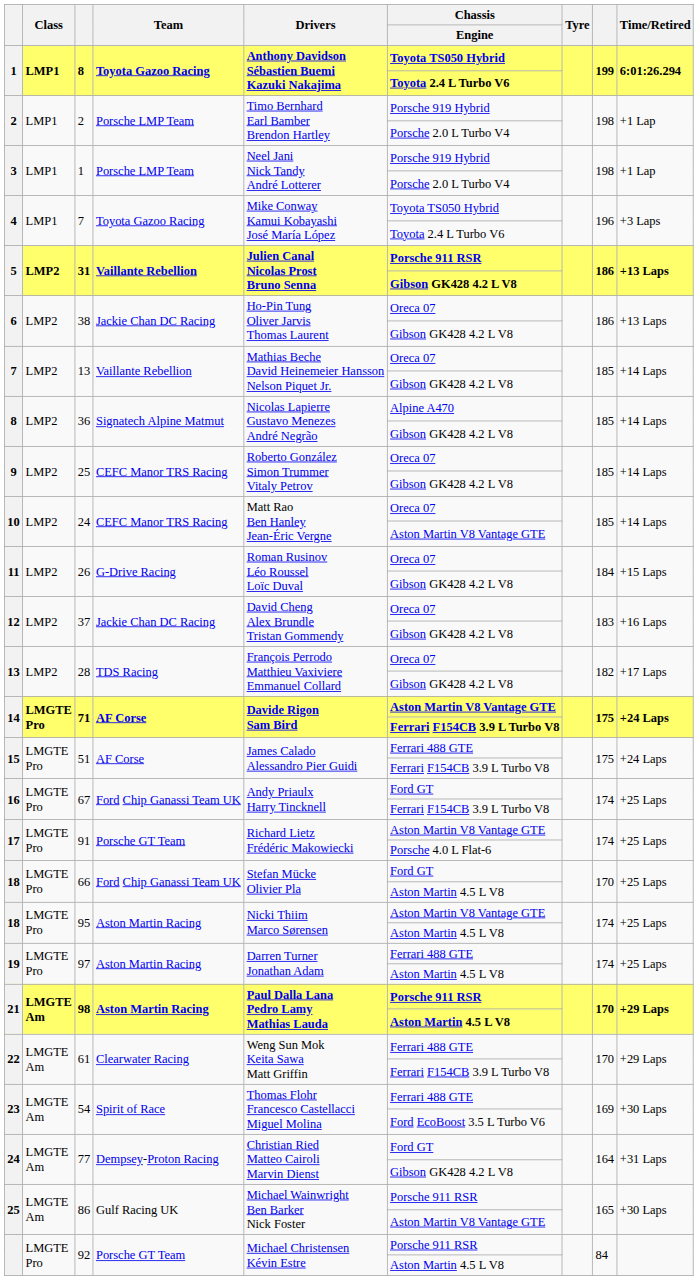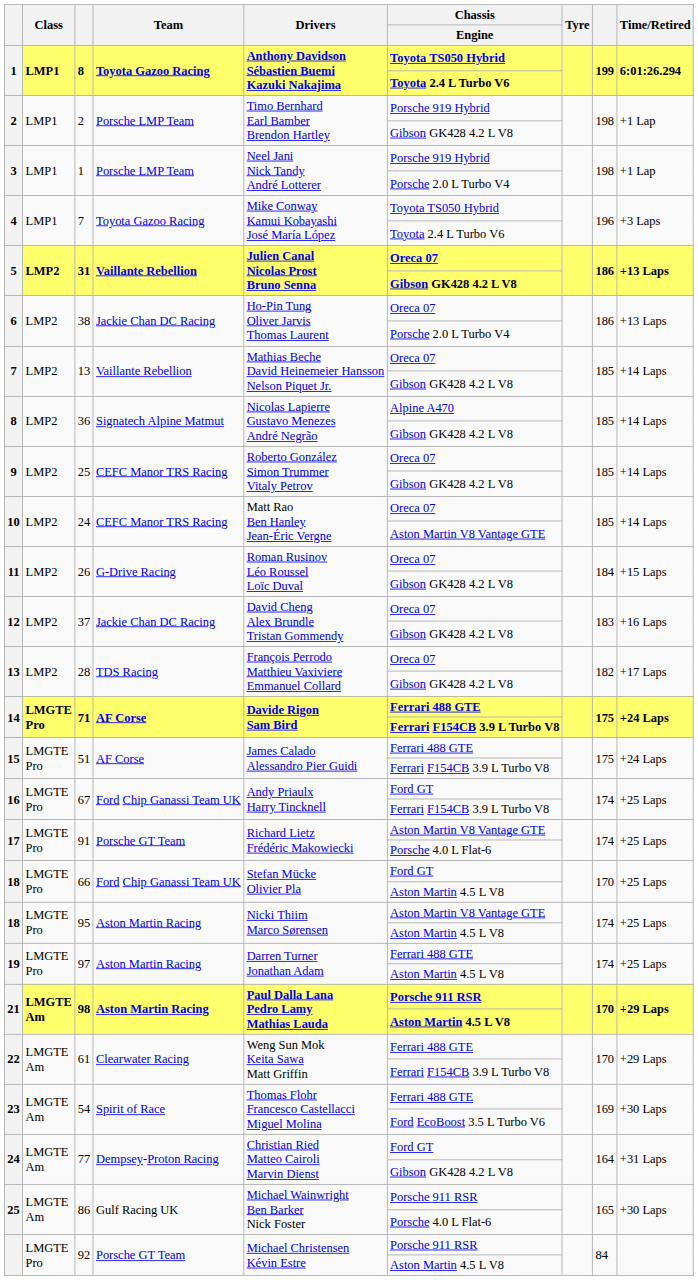(450, 133) Porsche 2.0 L Turbo V4 -> (451, 133) Gibson GK428 4.2 L V8
(436, 258) Porsche 911 RSR -> (414, 258) Oreca 07
(451, 333) Gibson GK428 4.2 L V8 -> (450, 333) Porsche 2.0 L Turbo V4
(473, 706) Aston Martin V8 Vantage GTE -> (435, 706) Ferrari 488 GTE
(468, 1222) Aston Martin V8 Vantage GTE -> (441, 1222) Porsche 4.0 L Flat-6
